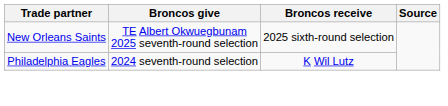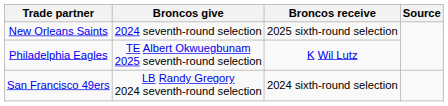(185, 37) TE Albert Okwuegbunam 2025 seventh-round selection -> (188, 31) 2024 seventh-round selection
(185, 61) 2024 seventh-round selection -> (188, 55) TE Albert Okwuegbunam 2025 seventh-round selection
+ row: (58, 85)
